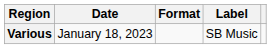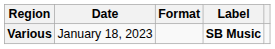(232, 33) normal -> (233, 33) bold
